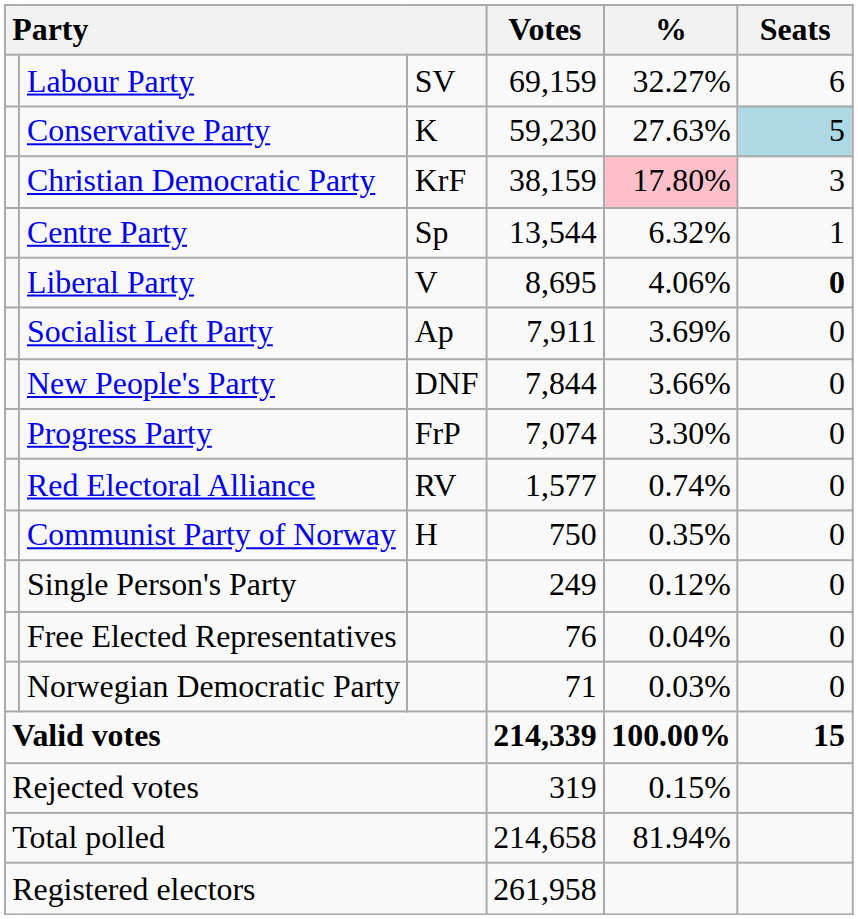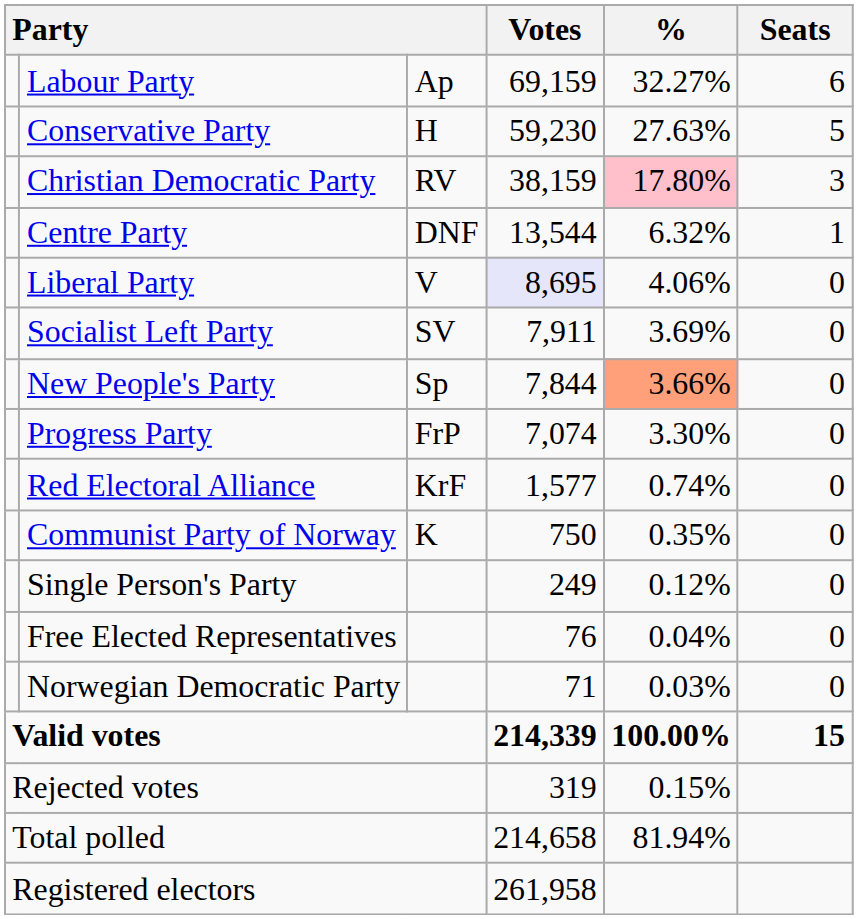(435, 80) SV -> (434, 80) Ap
(426, 130) K -> (426, 130) H
(837, 130) lightblue background -> (837, 130) no background
(440, 181) KrF -> (436, 181) RV
(432, 231) Sp -> (447, 231) DNF
(561, 282) no background -> (561, 282) lavender background
(837, 282) bold -> (837, 282) normal
(434, 332) Ap -> (435, 332) SV
(447, 383) DNF -> (432, 383) Sp
(690, 383) no background -> (690, 383) lightsalmon background
(436, 484) RV -> (440, 484) KrF
(426, 534) H -> (426, 534) K
